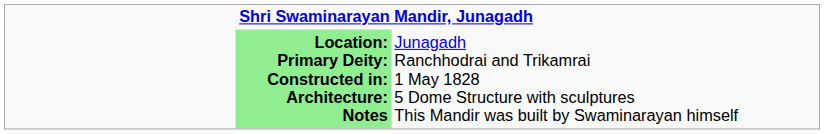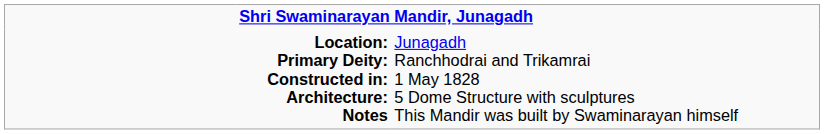(328, 79) lightgreen background -> (328, 79) no background
